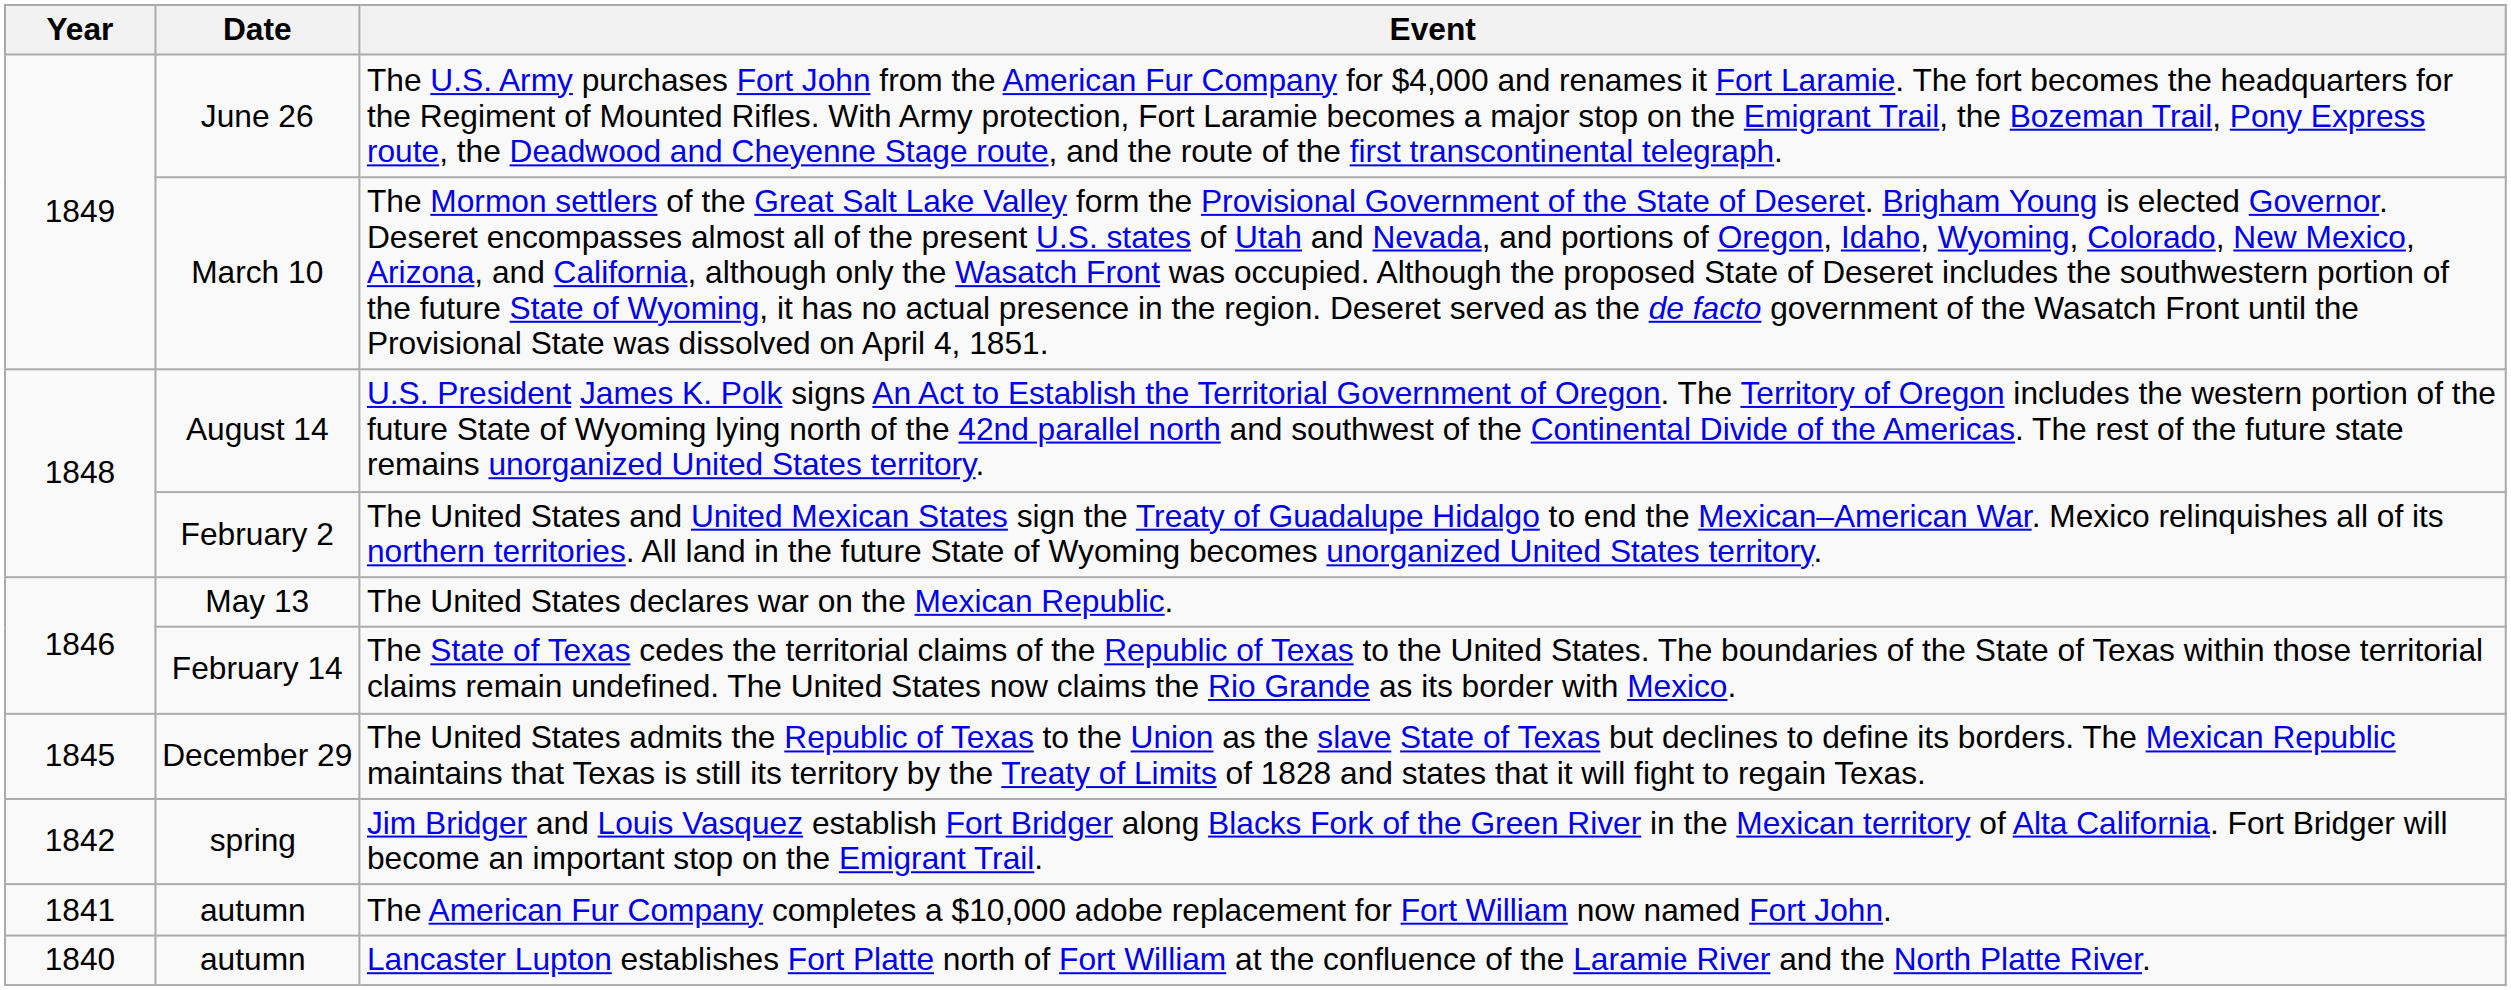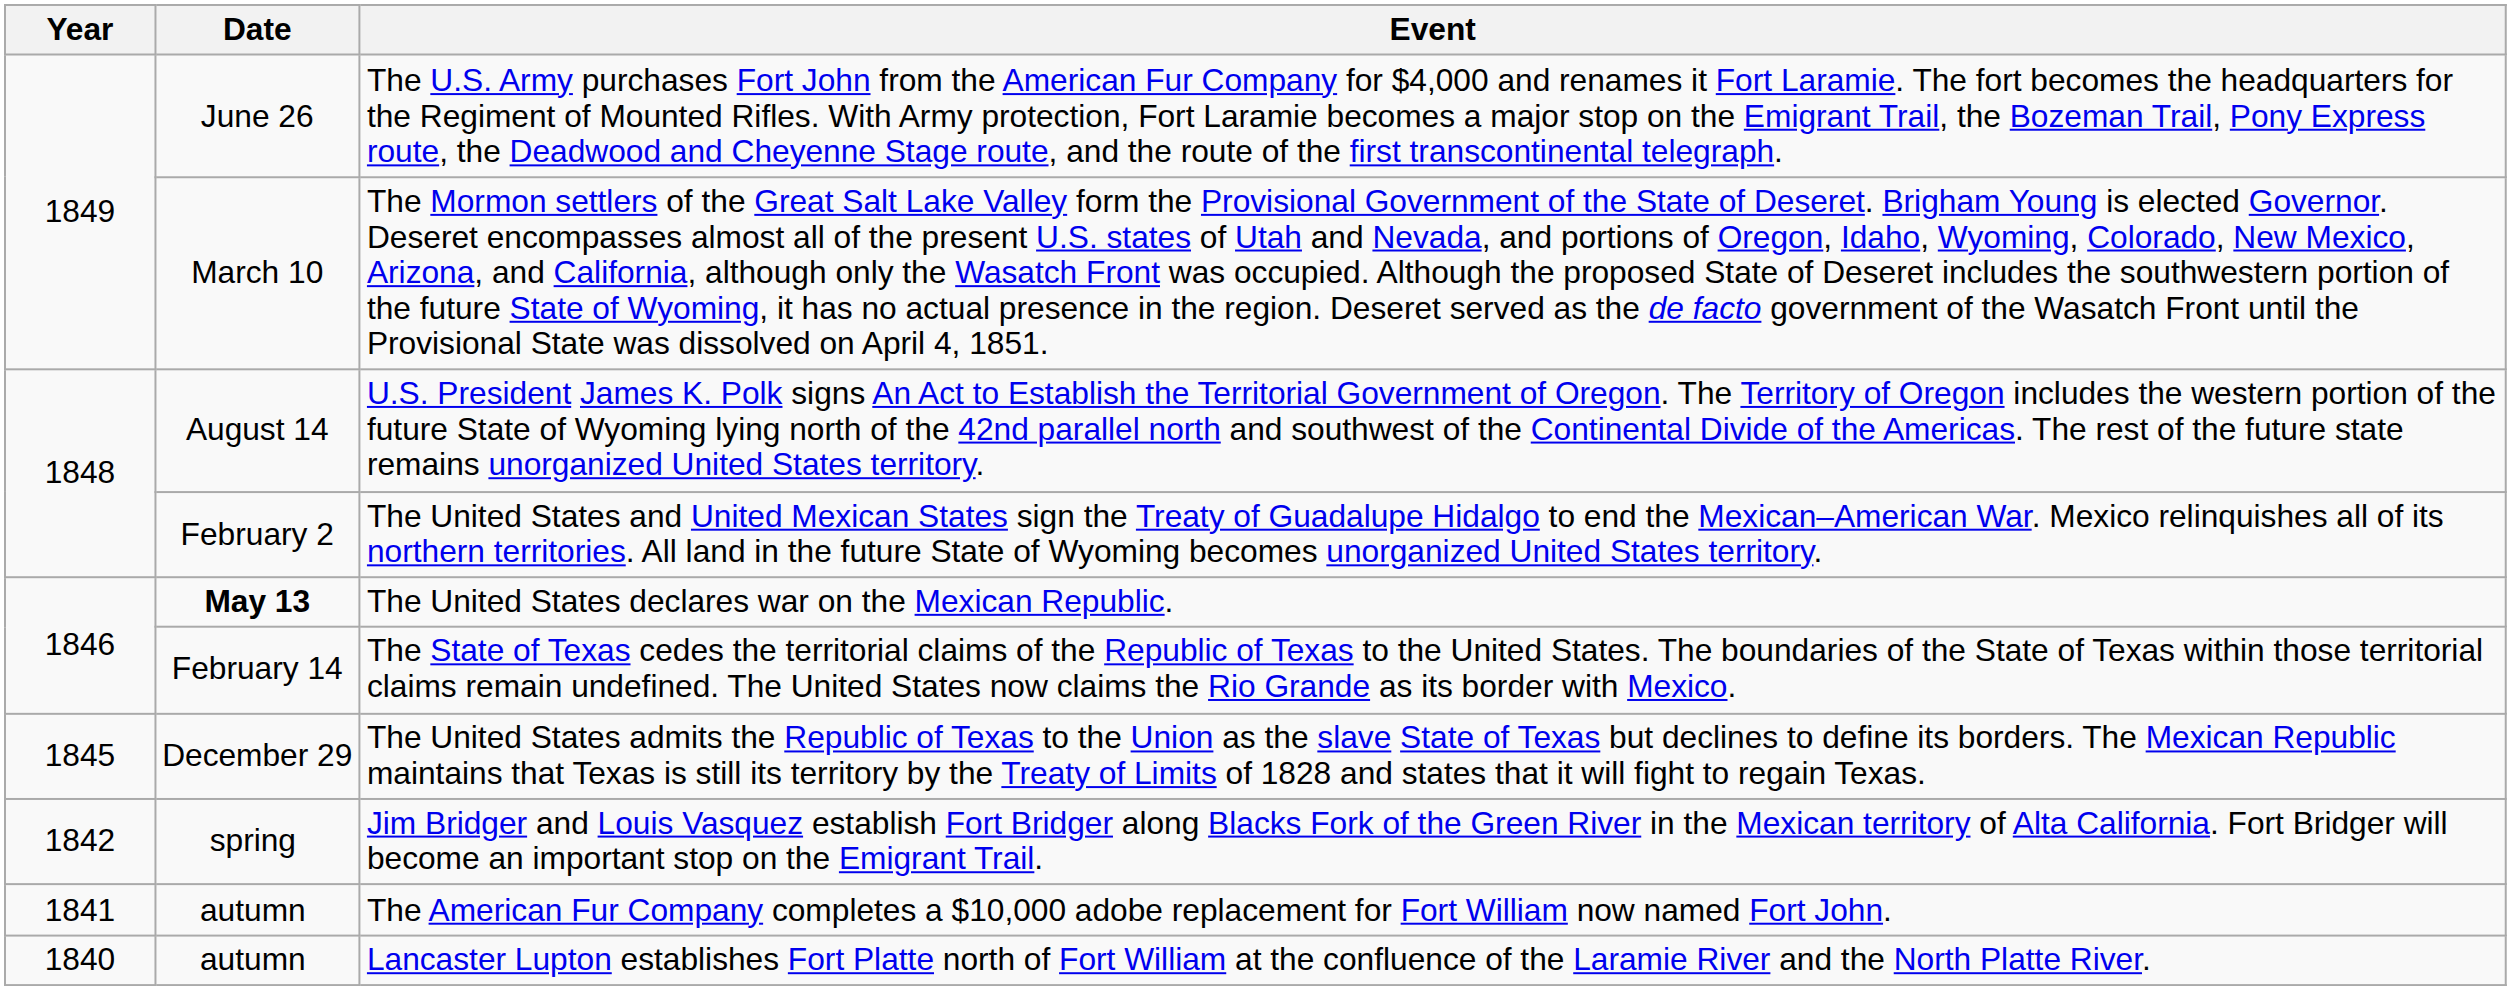(257, 601) normal -> (257, 601) bold
